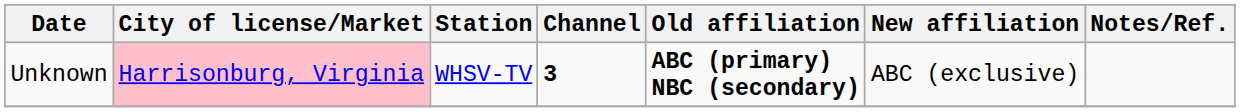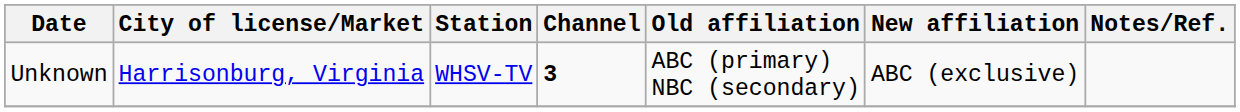(271, 75) pink background -> (271, 75) no background
(756, 75) bold -> (756, 75) normal
